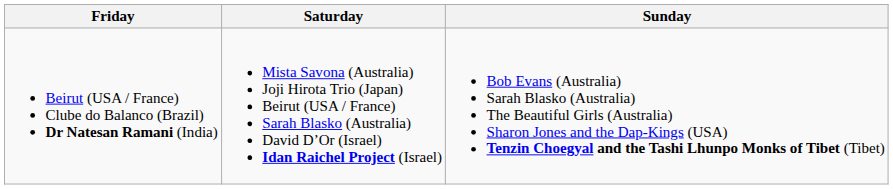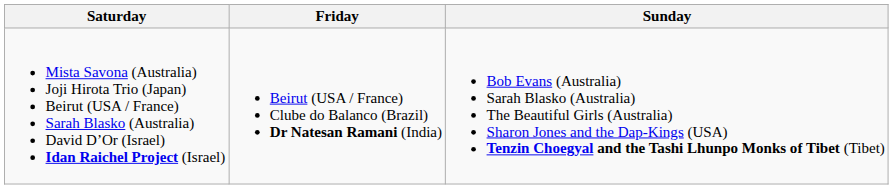columns swapped: (113, 16) <-> (333, 16)
